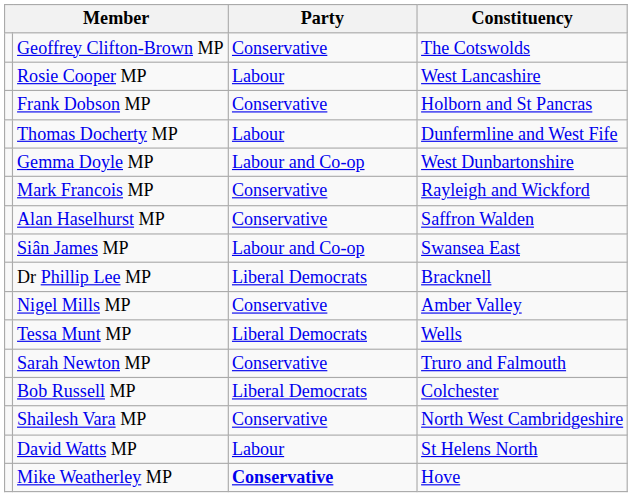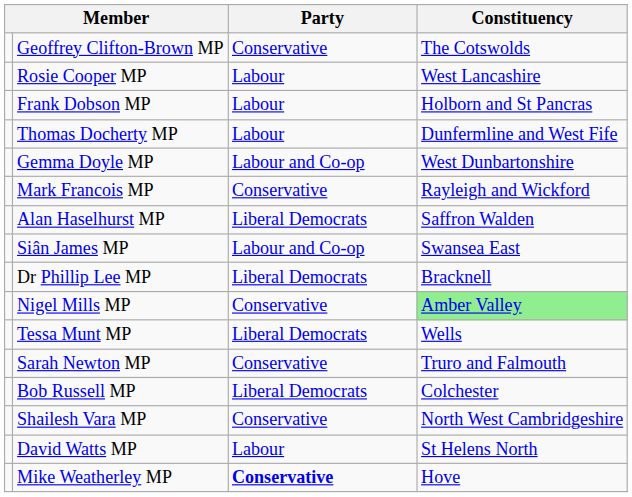(280, 104) Conservative -> (258, 104) Labour
(280, 219) Conservative -> (299, 219) Liberal Democrats
(471, 305) no background -> (471, 305) lightgreen background
